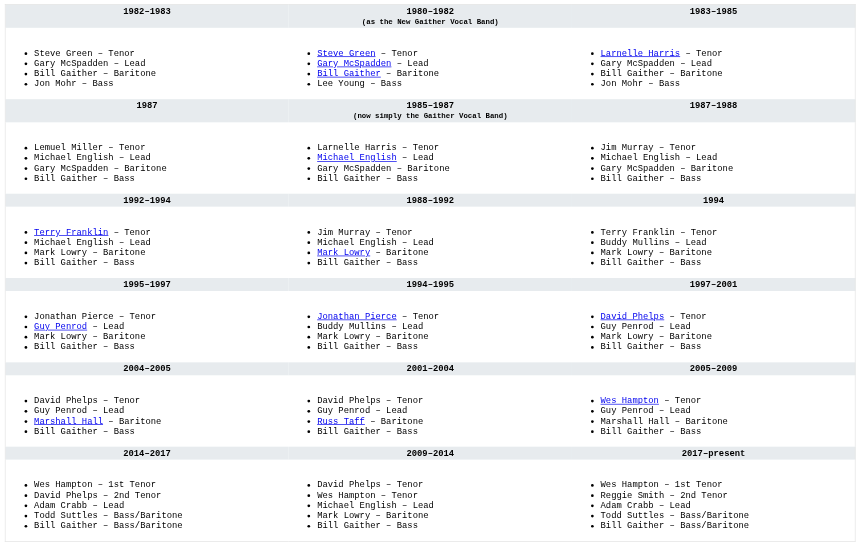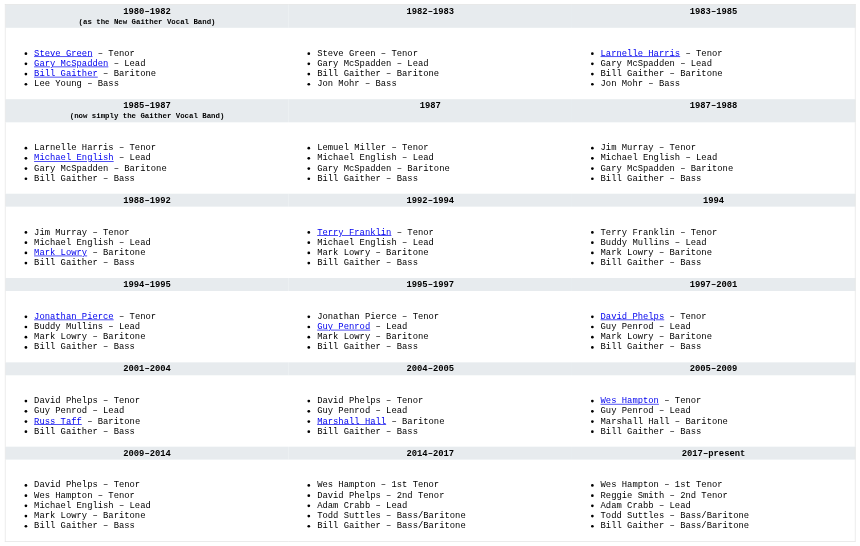columns swapped: (430, 16) <-> (147, 11)
